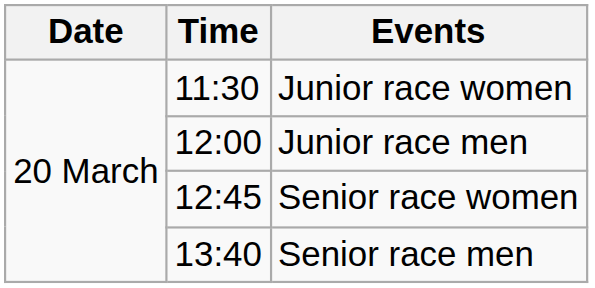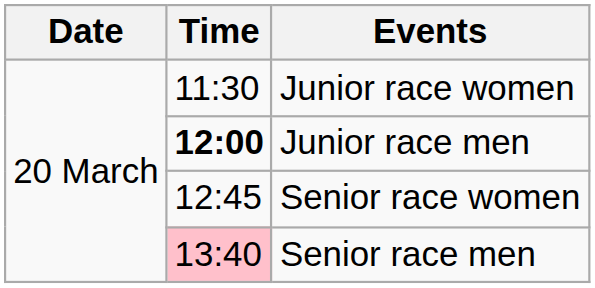(218, 142) normal -> (219, 142) bold
(218, 253) no background -> (218, 253) pink background
